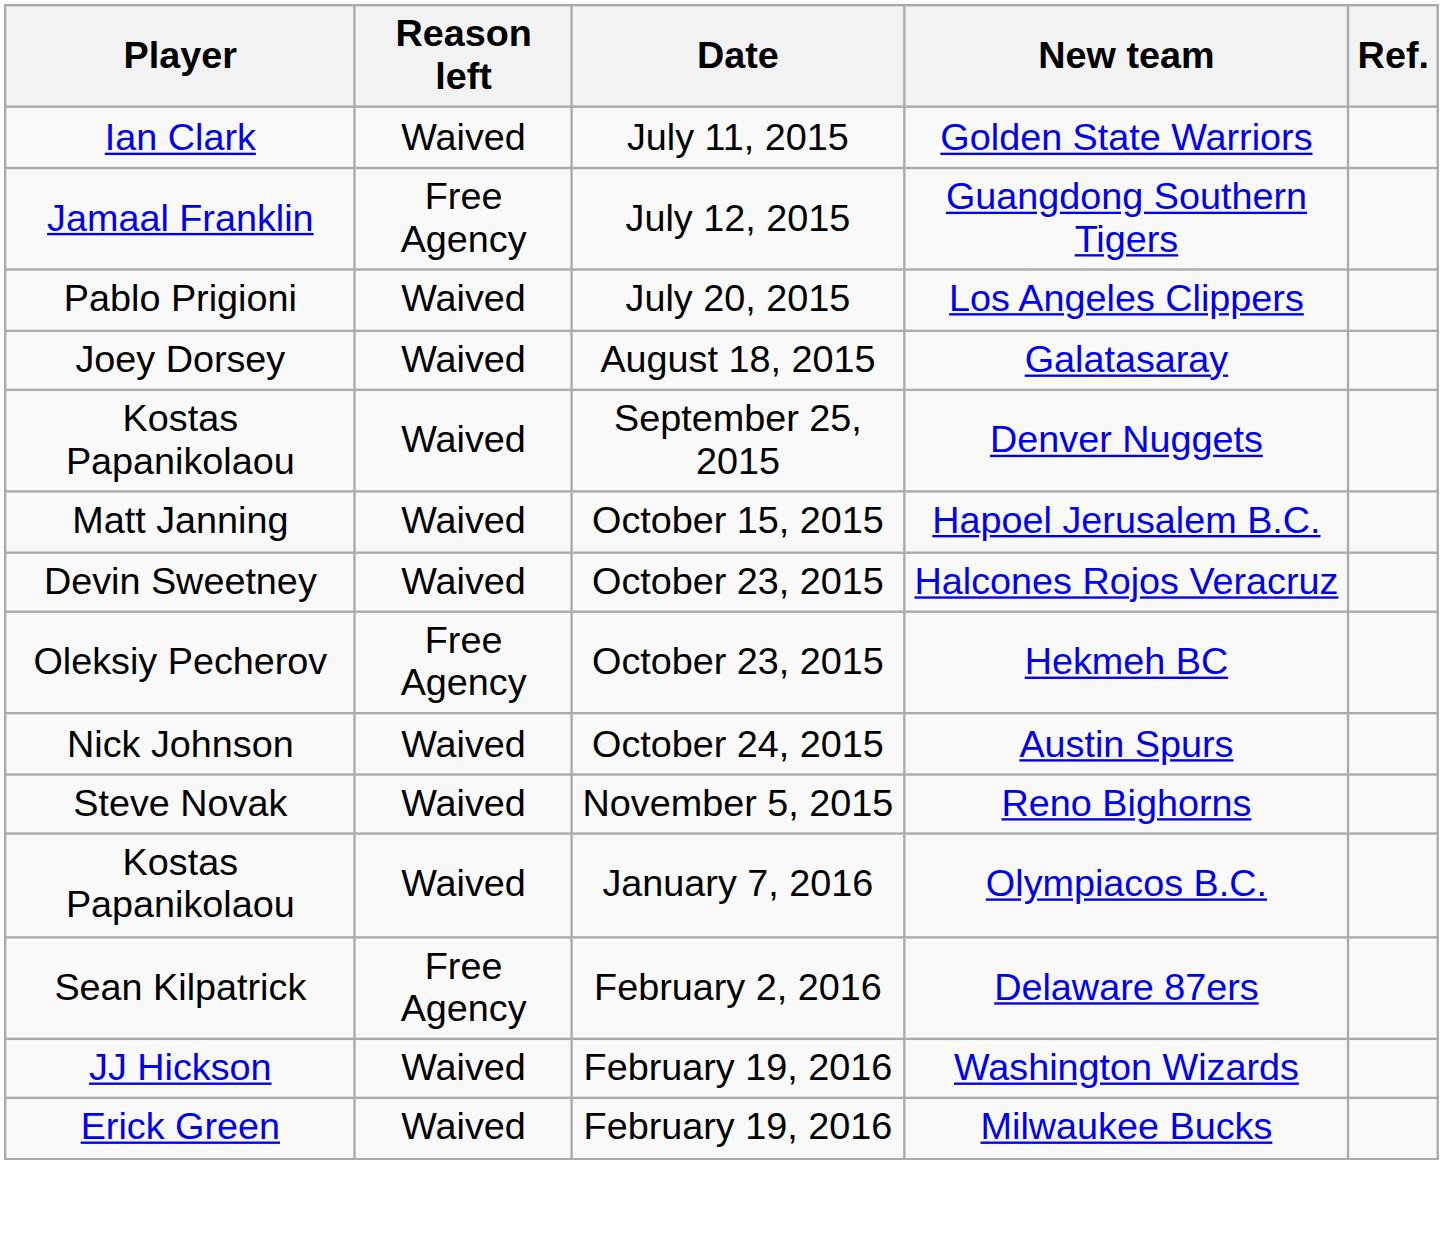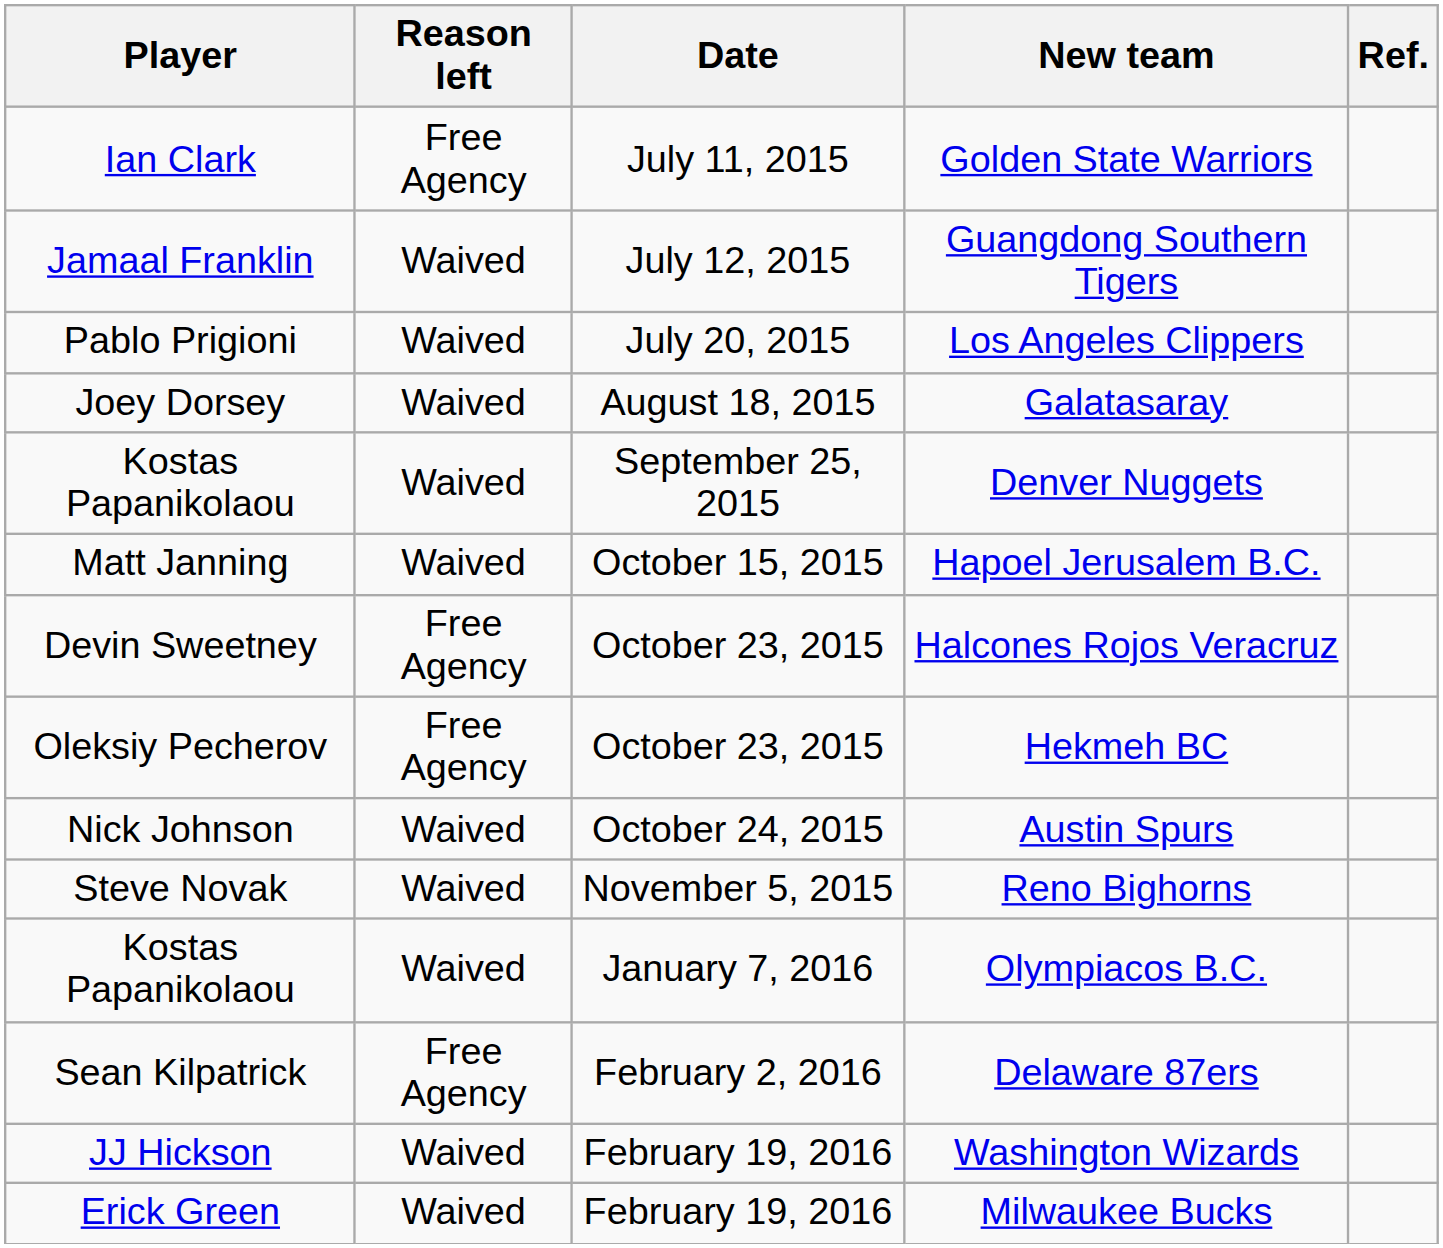(464, 136) Waived -> (464, 158) Free Agency
(464, 217) Free Agency -> (464, 260) Waived
(464, 581) Waived -> (464, 644) Free Agency
